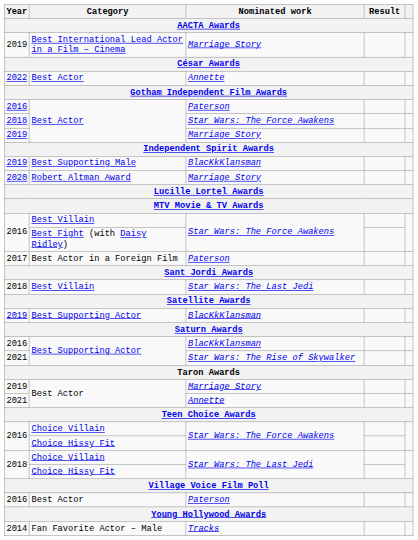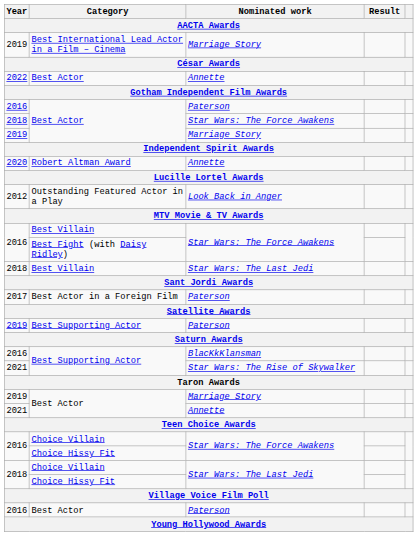- row: (17, 163)
(225, 178) Marriage Story -> (206, 163) Annette
+ row: (17, 197)
rows swapped: (17, 287) <-> (17, 259)
(225, 315) BlacKkKlansman -> (209, 325) Paterson
- row: (17, 528)
